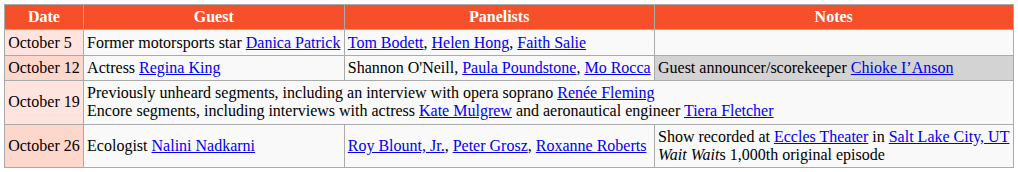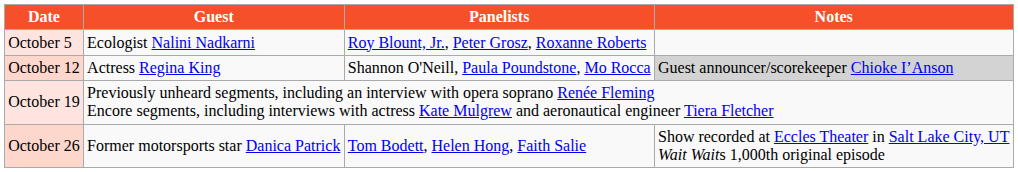(214, 42) Former motorsports star Danica Patrick -> (171, 42) Ecologist Nalini Nadkarni
(467, 42) Tom Bodett, Helen Hong, Faith Salie -> (497, 42) Roy Blount, Jr., Peter Grosz, Roxanne Roberts
(171, 145) Ecologist Nalini Nadkarni -> (214, 145) Former motorsports star Danica Patrick
(497, 145) Roy Blount, Jr., Peter Grosz, Roxanne Roberts -> (467, 145) Tom Bodett, Helen Hong, Faith Salie
